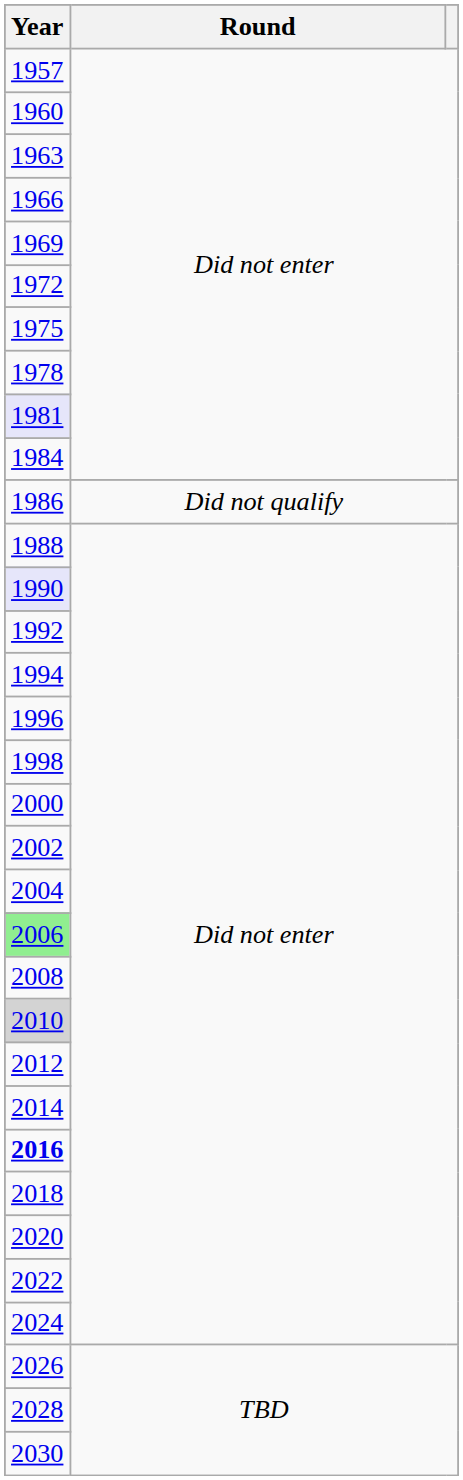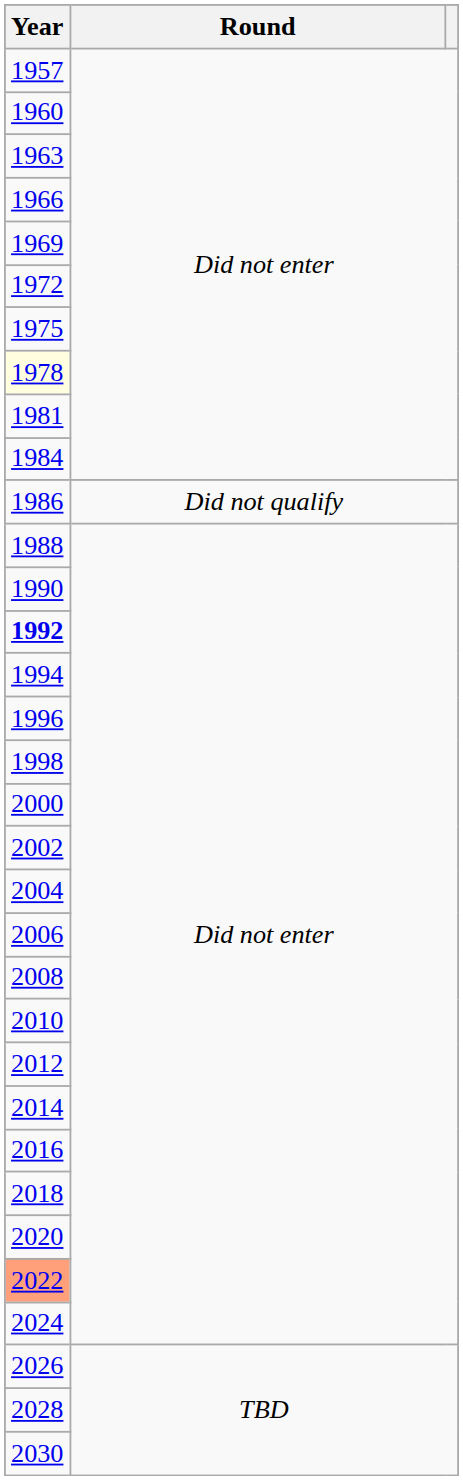(37, 372) no background -> (37, 372) lightyellow background
(37, 415) lavender background -> (37, 415) no background
(37, 588) lavender background -> (37, 588) no background
(37, 631) normal -> (37, 631) bold
(37, 934) lightgreen background -> (37, 934) no background
(37, 1020) lightgrey background -> (37, 1020) no background
(37, 1150) bold -> (37, 1150) normal
(37, 1280) no background -> (37, 1280) lightsalmon background
